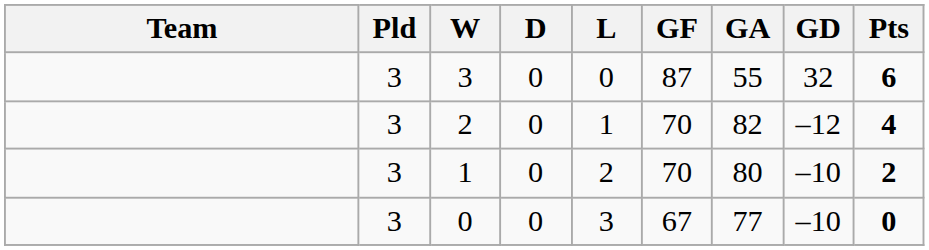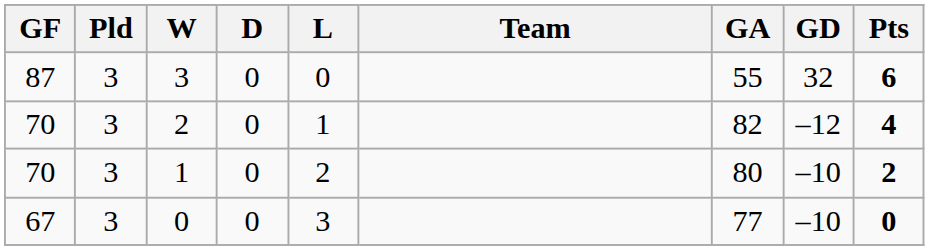columns swapped: (182, 28) <-> (677, 28)
